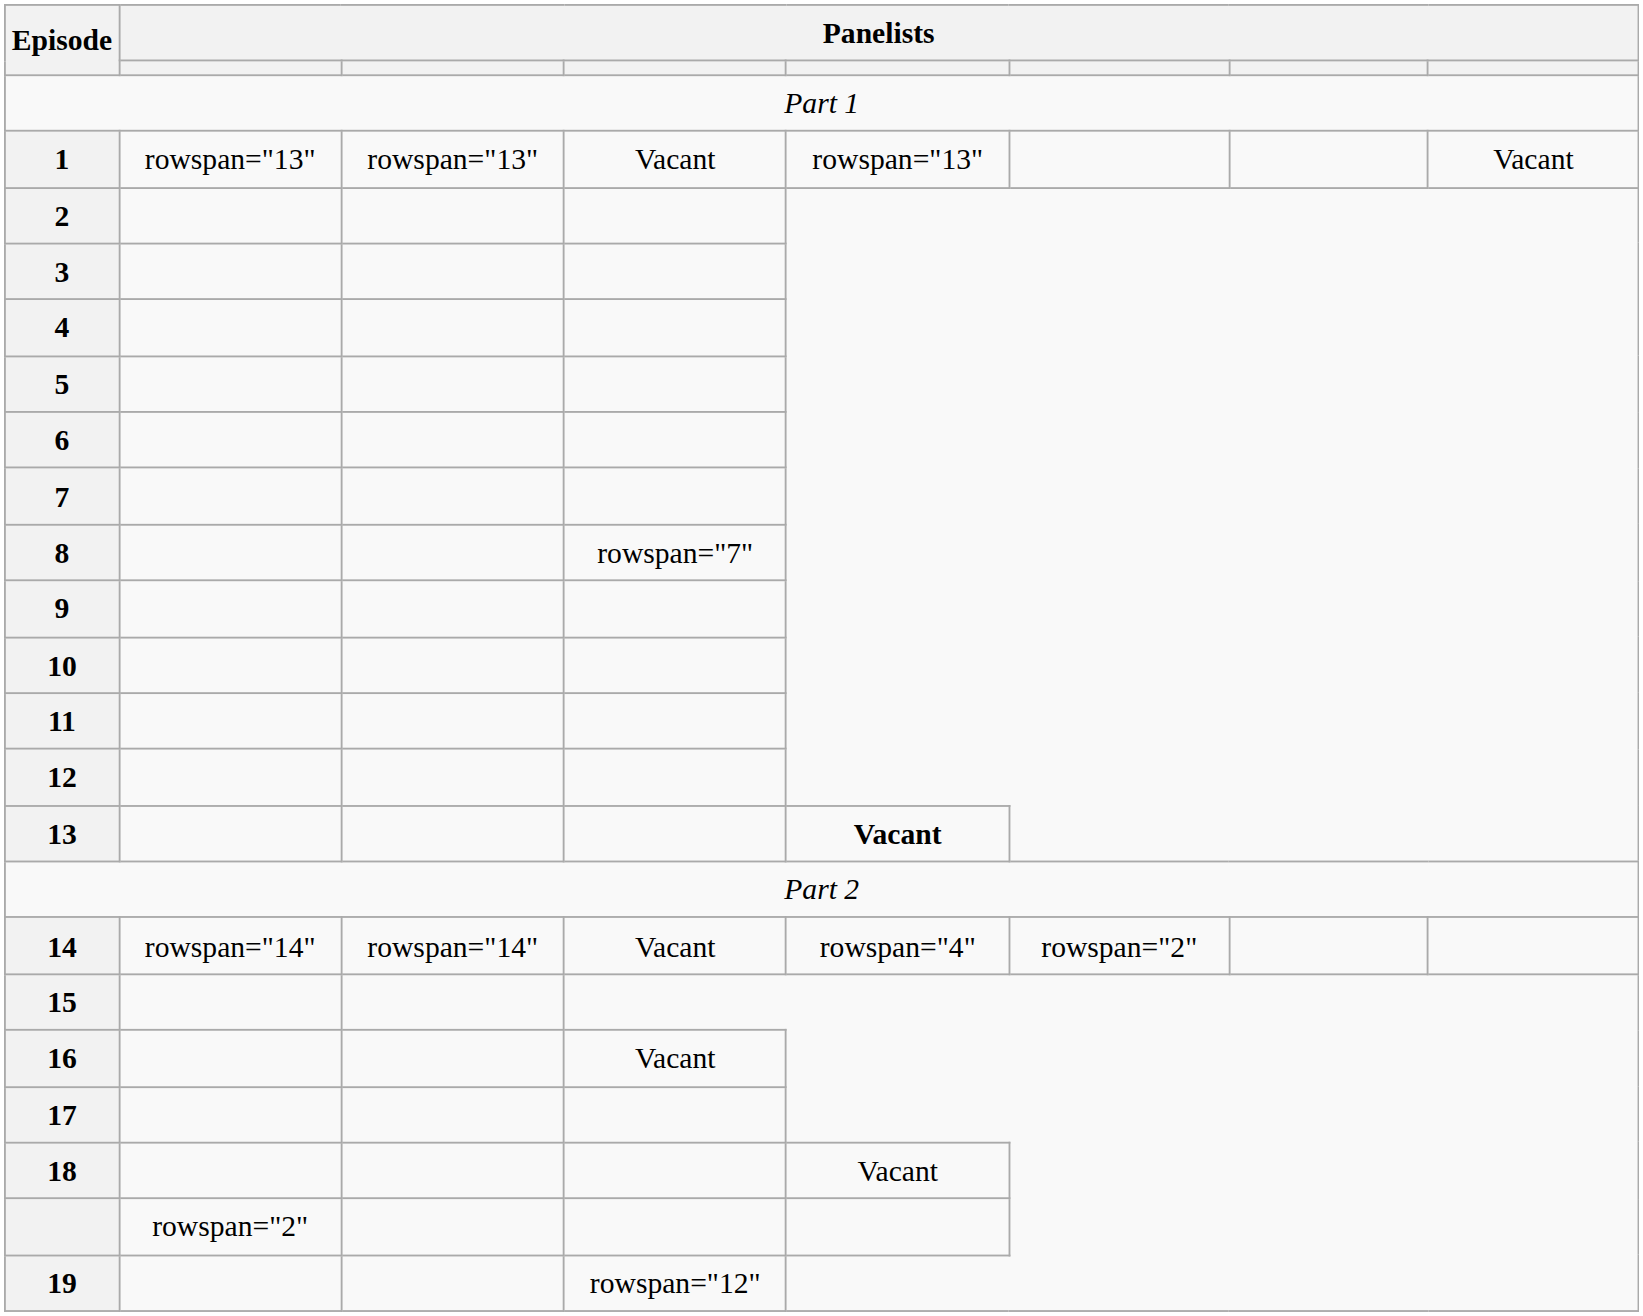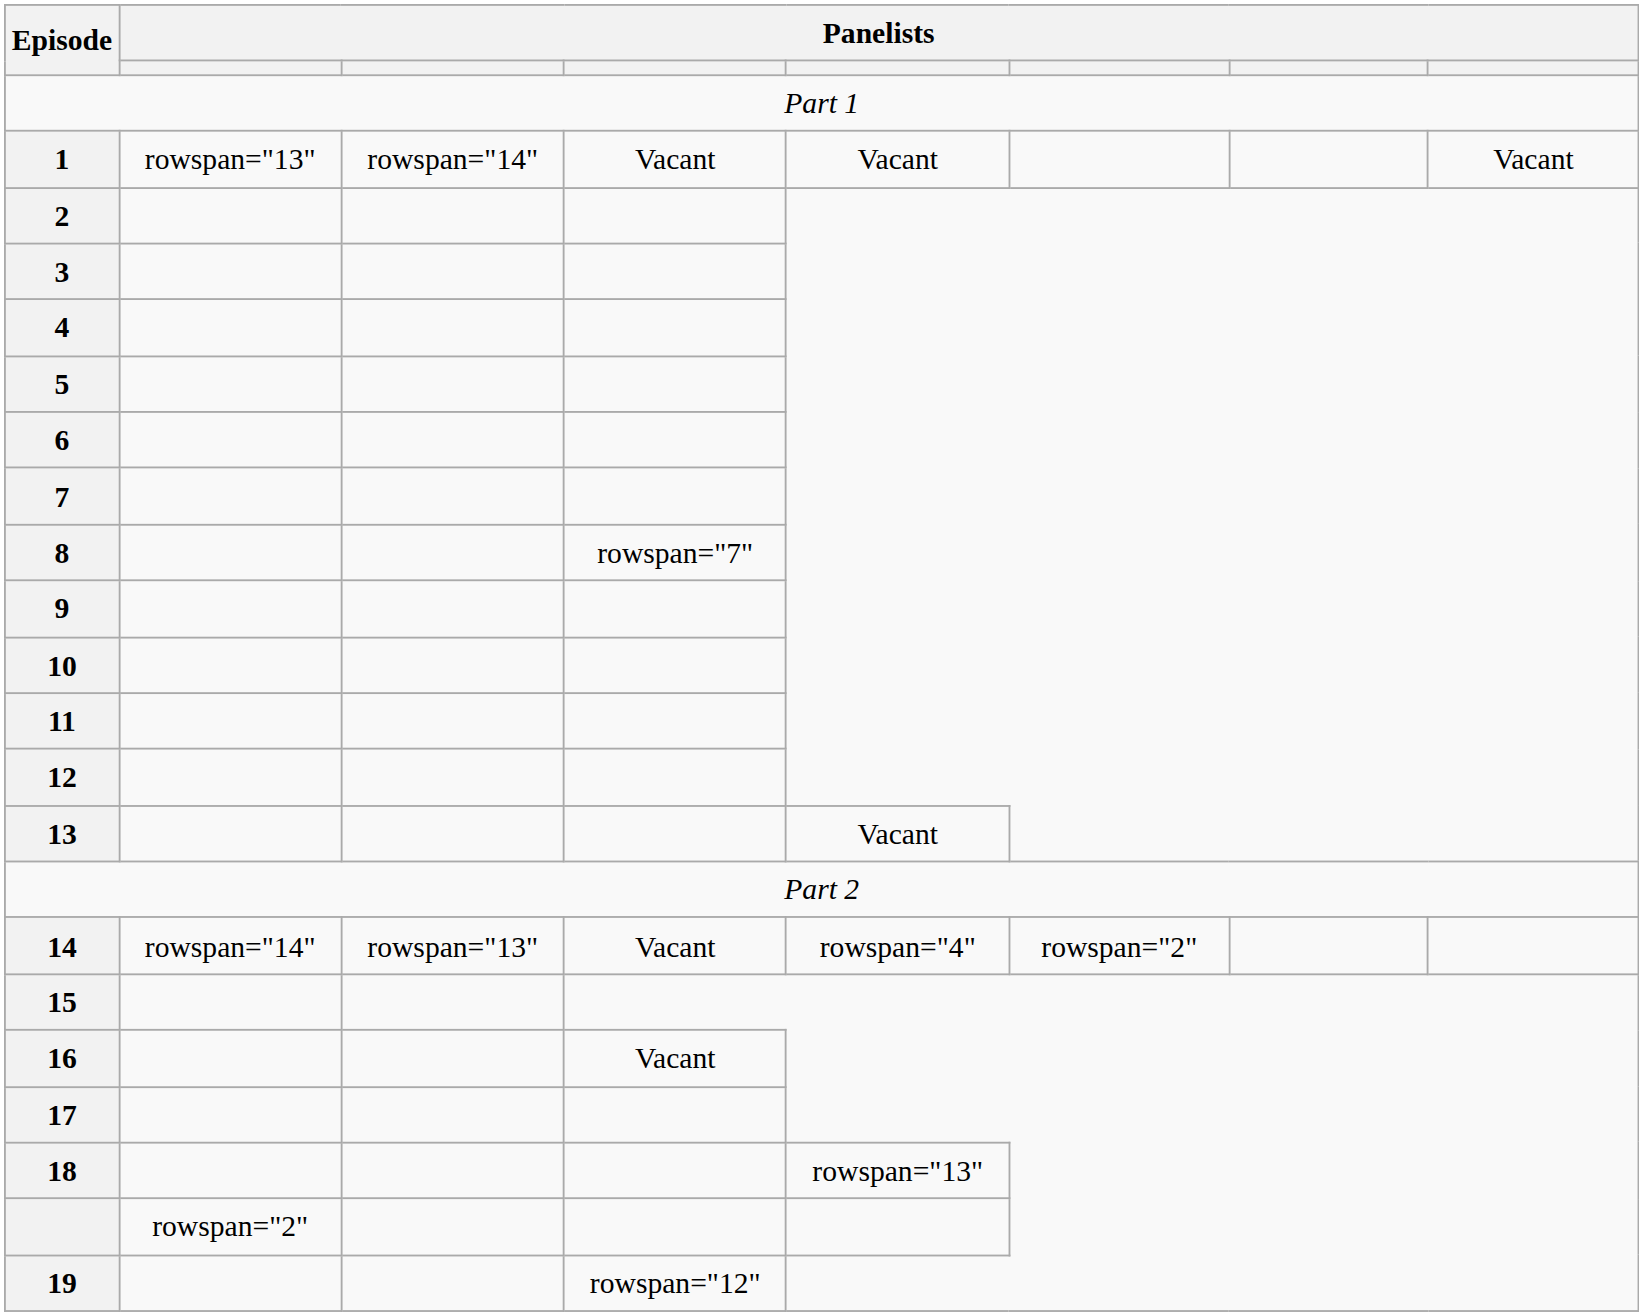(453, 159) rowspan="13" -> (453, 159) rowspan="14"
(898, 159) rowspan="13" -> (898, 159) Vacant
(898, 833) bold -> (898, 833) normal
(453, 946) rowspan="14" -> (453, 946) rowspan="13"
(898, 1171) Vacant -> (898, 1171) rowspan="13"
